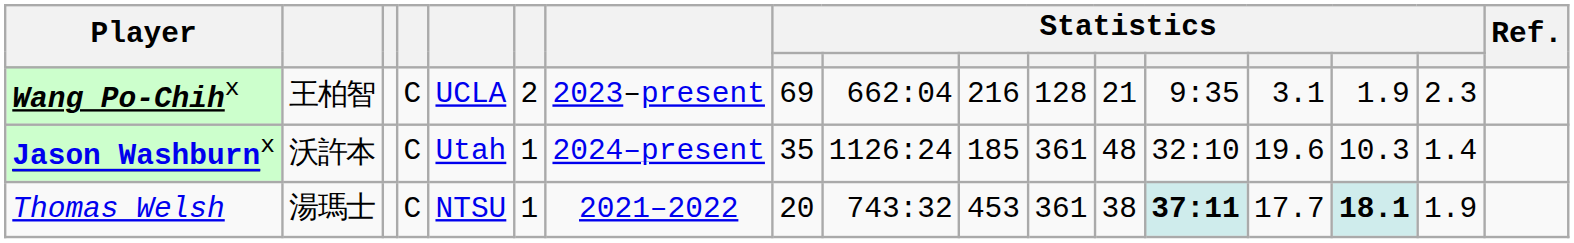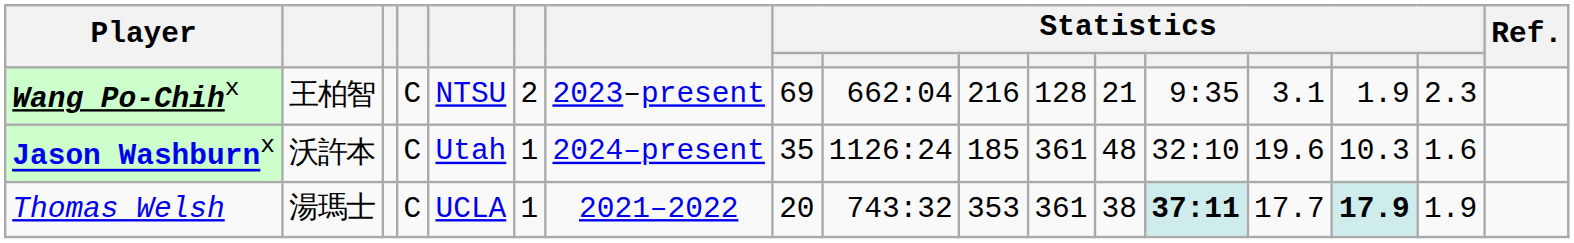(471, 96) UCLA -> (471, 96) NTSU
(1451, 154) 1.4 -> (1451, 154) 1.6
(471, 210) NTSU -> (471, 210) UCLA
(993, 210) 453 -> (993, 210) 353
(1374, 210) 18.1 -> (1374, 210) 17.9
